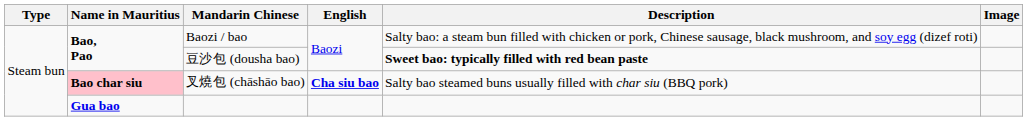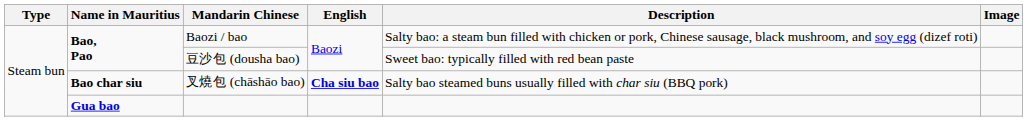(517, 59) bold -> (510, 59) normal
(107, 82) pink background -> (107, 82) no background
